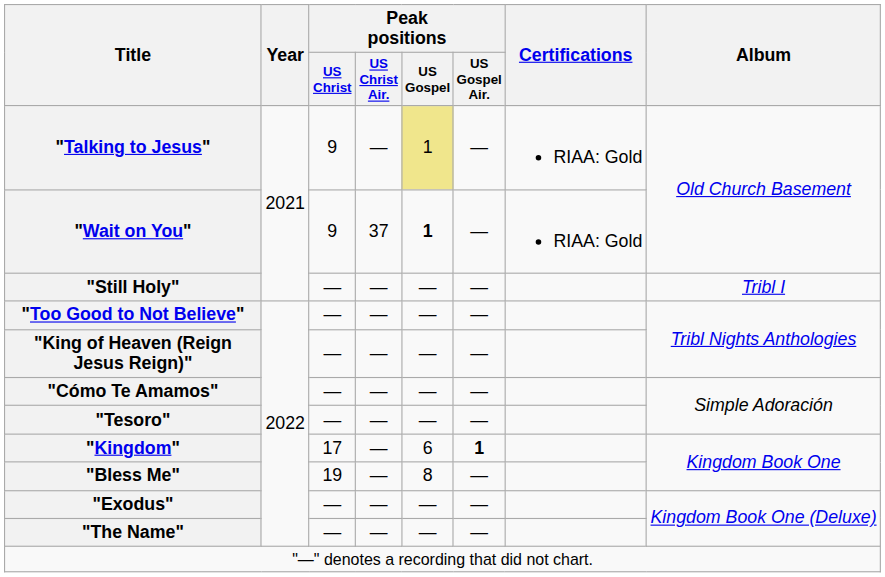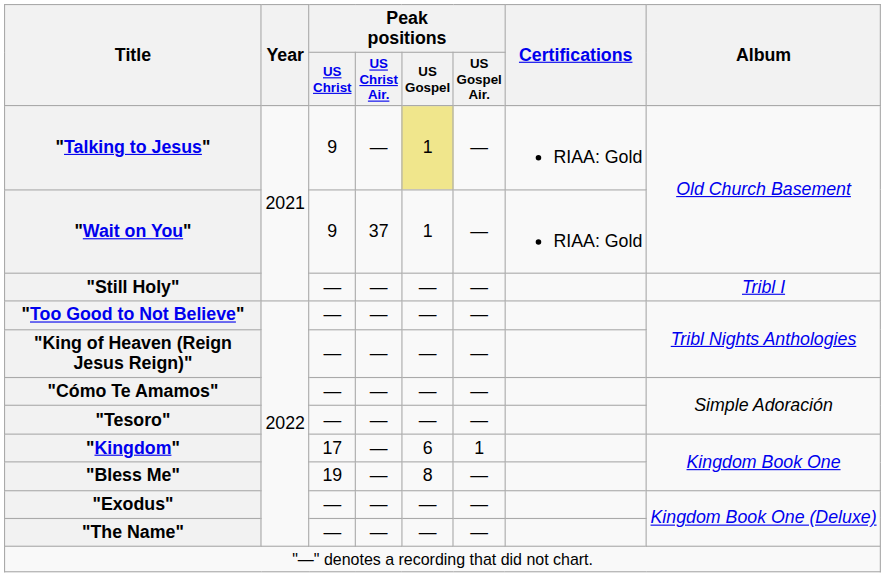(428, 231) bold -> (428, 231) normal
(479, 447) bold -> (479, 447) normal
